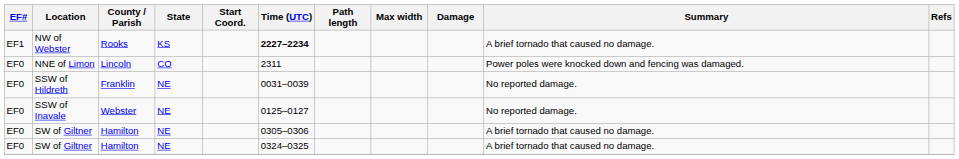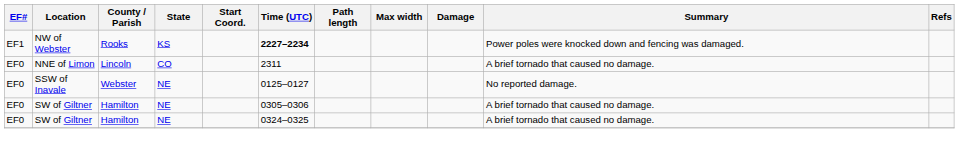(570, 43) A brief tornado that caused no damage. -> (615, 43) Power poles were knocked down and fencing was damaged.
(615, 64) Power poles were knocked down and fencing was damaged. -> (570, 64) A brief tornado that caused no damage.
- row: (51, 84)
